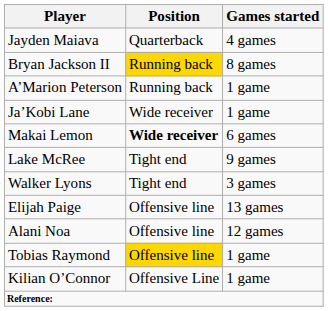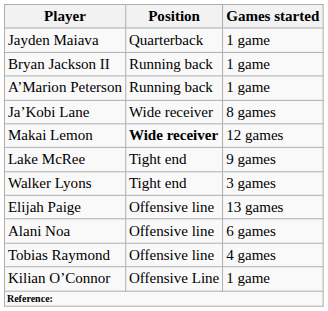(251, 40) 4 games -> (248, 40) 1 game
(171, 64) gold background -> (171, 64) no background
(251, 64) 8 games -> (248, 64) 1 game
(248, 111) 1 game -> (251, 111) 8 games
(251, 135) 6 games -> (255, 135) 12 games
(255, 231) 12 games -> (251, 231) 6 games
(172, 254) gold background -> (172, 254) no background
(248, 254) 1 game -> (251, 254) 4 games
